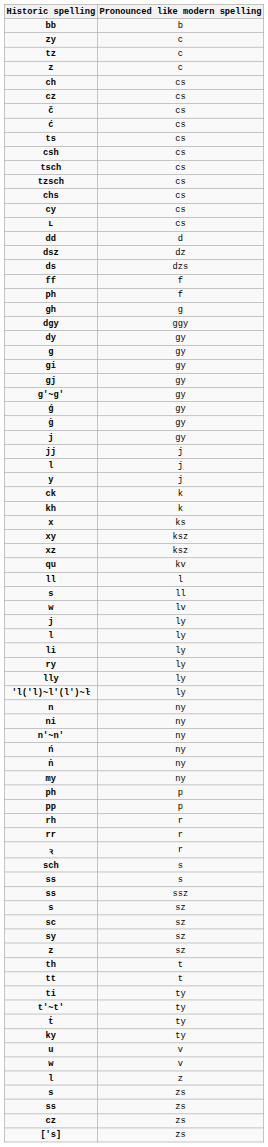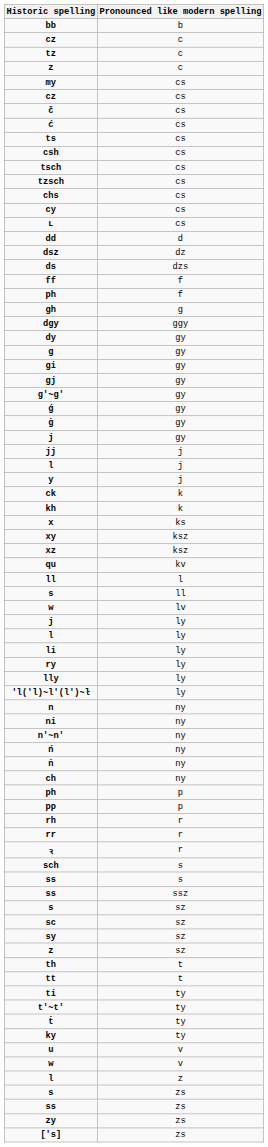(51, 40) zy -> (51, 40) cz
(51, 82) ch -> (51, 82) my
(51, 778) my -> (51, 778) ch
(51, 1121) cz -> (51, 1121) zy
